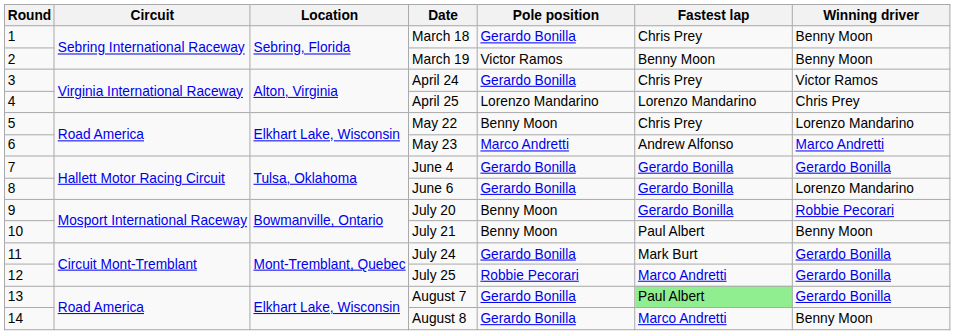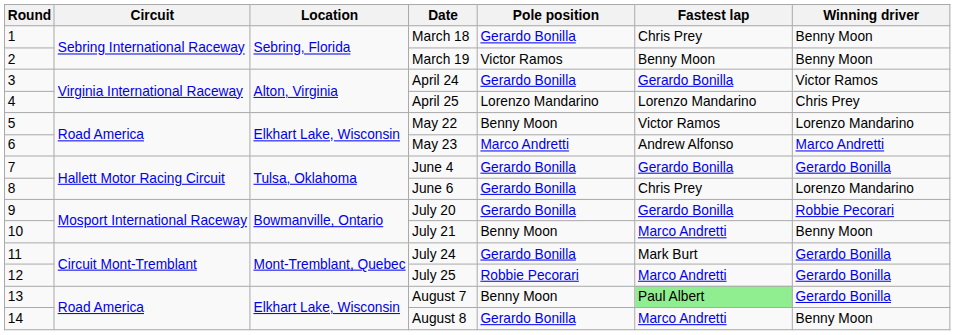(670, 80) Chris Prey -> (686, 80) Gerardo Bonilla
(670, 123) Chris Prey -> (679, 123) Victor Ramos
(686, 188) Gerardo Bonilla -> (670, 188) Chris Prey
(519, 210) Benny Moon -> (528, 210) Gerardo Bonilla
(671, 231) Paul Albert -> (682, 231) Marco Andretti
(528, 296) Gerardo Bonilla -> (519, 296) Benny Moon
